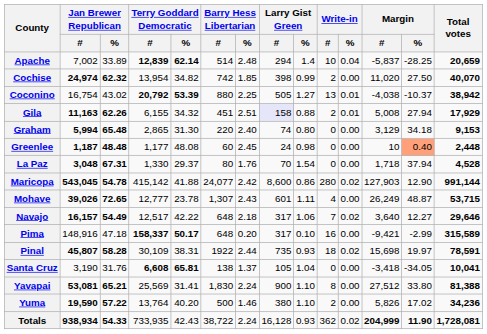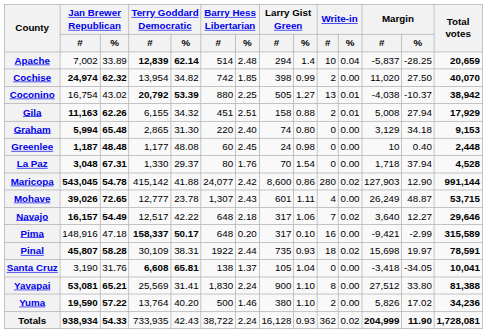(283, 112) lavender background -> (283, 112) no background
(422, 147) lightsalmon background -> (422, 147) no background
